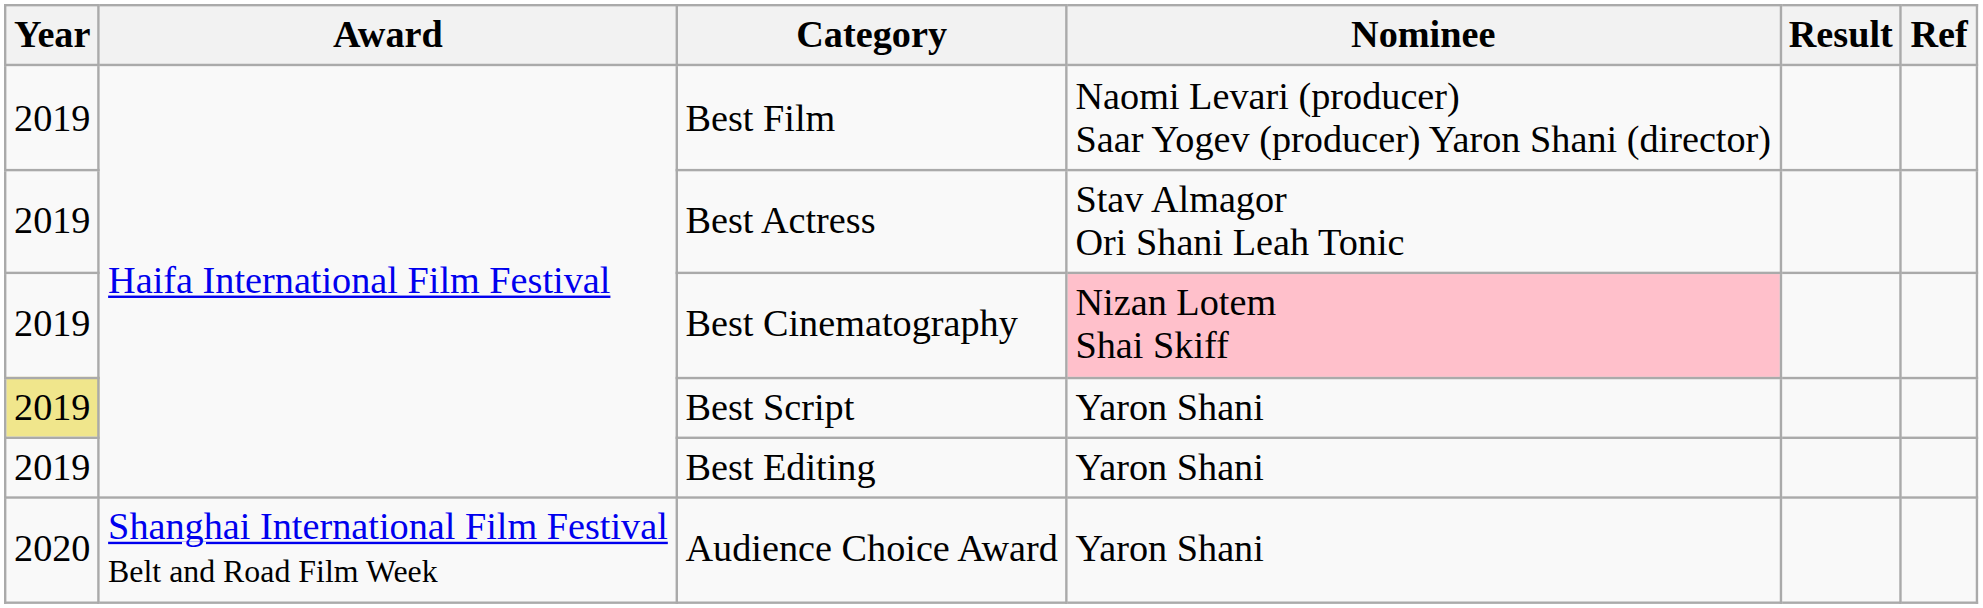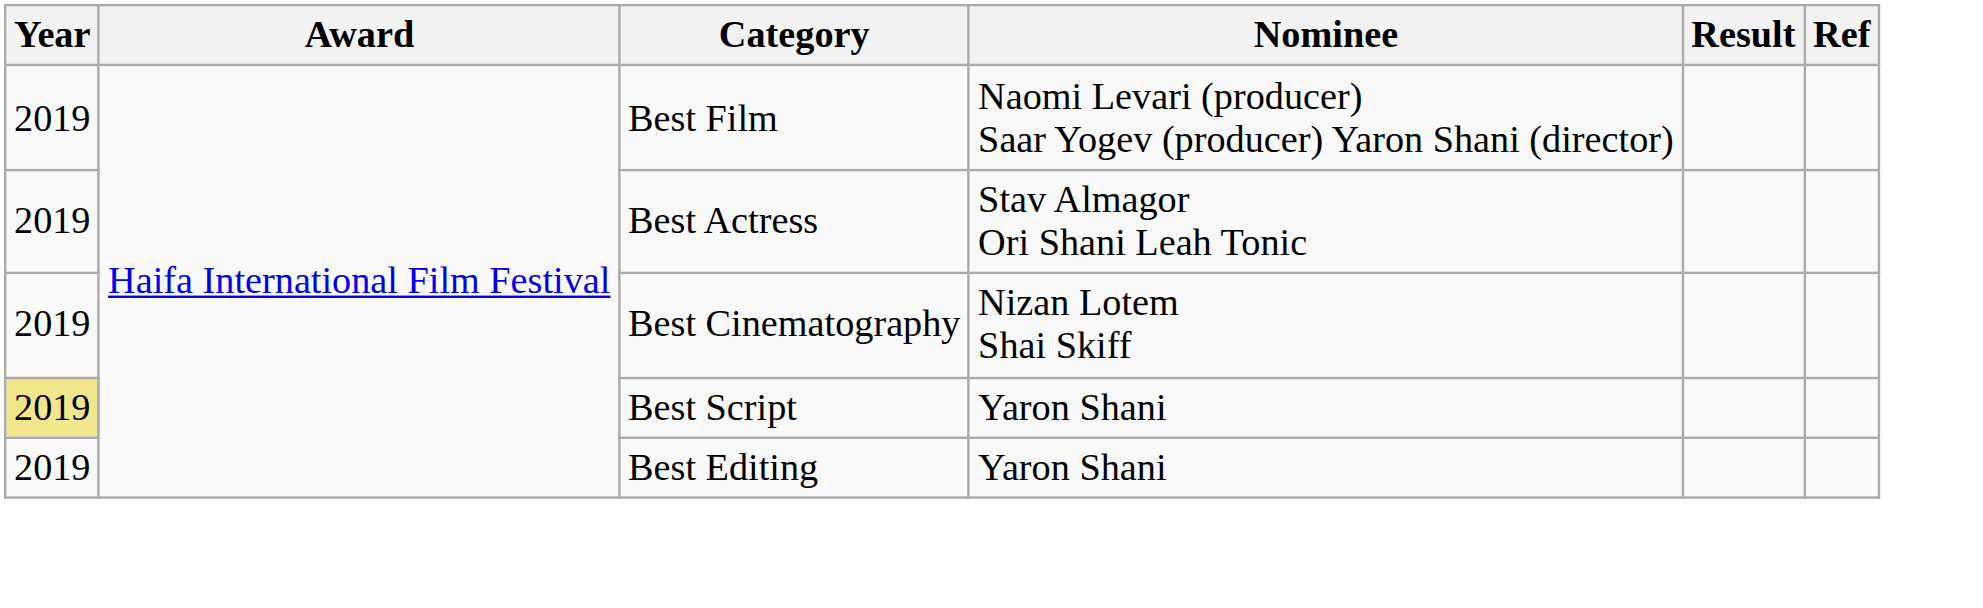(1176, 324) pink background -> (1078, 324) no background
- row: (872, 549)
